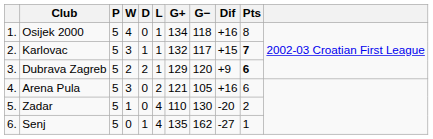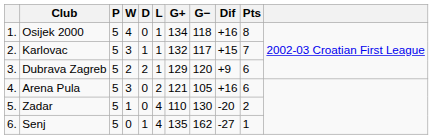(246, 50) bold -> (246, 50) normal
(246, 69) bold -> (246, 69) normal
